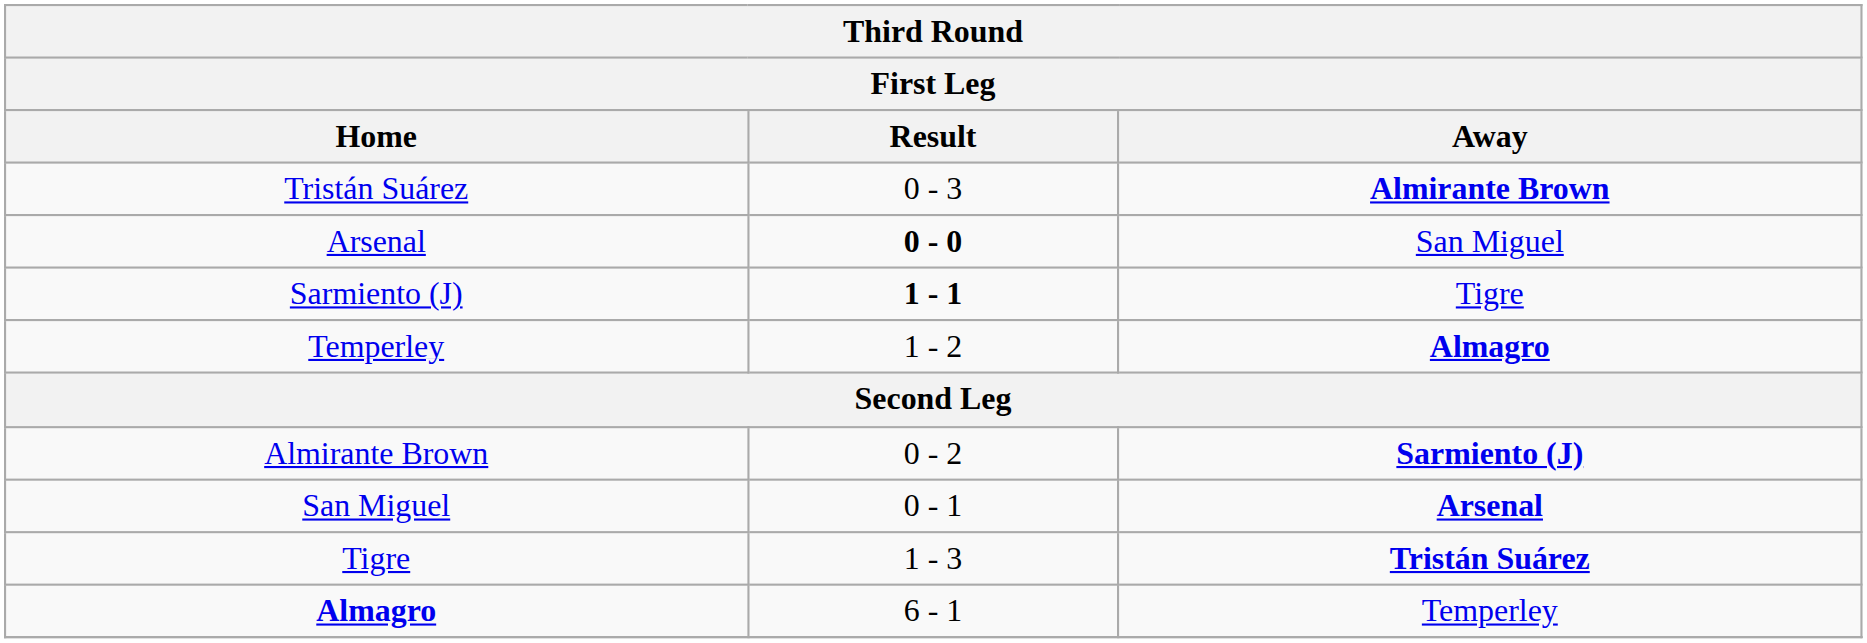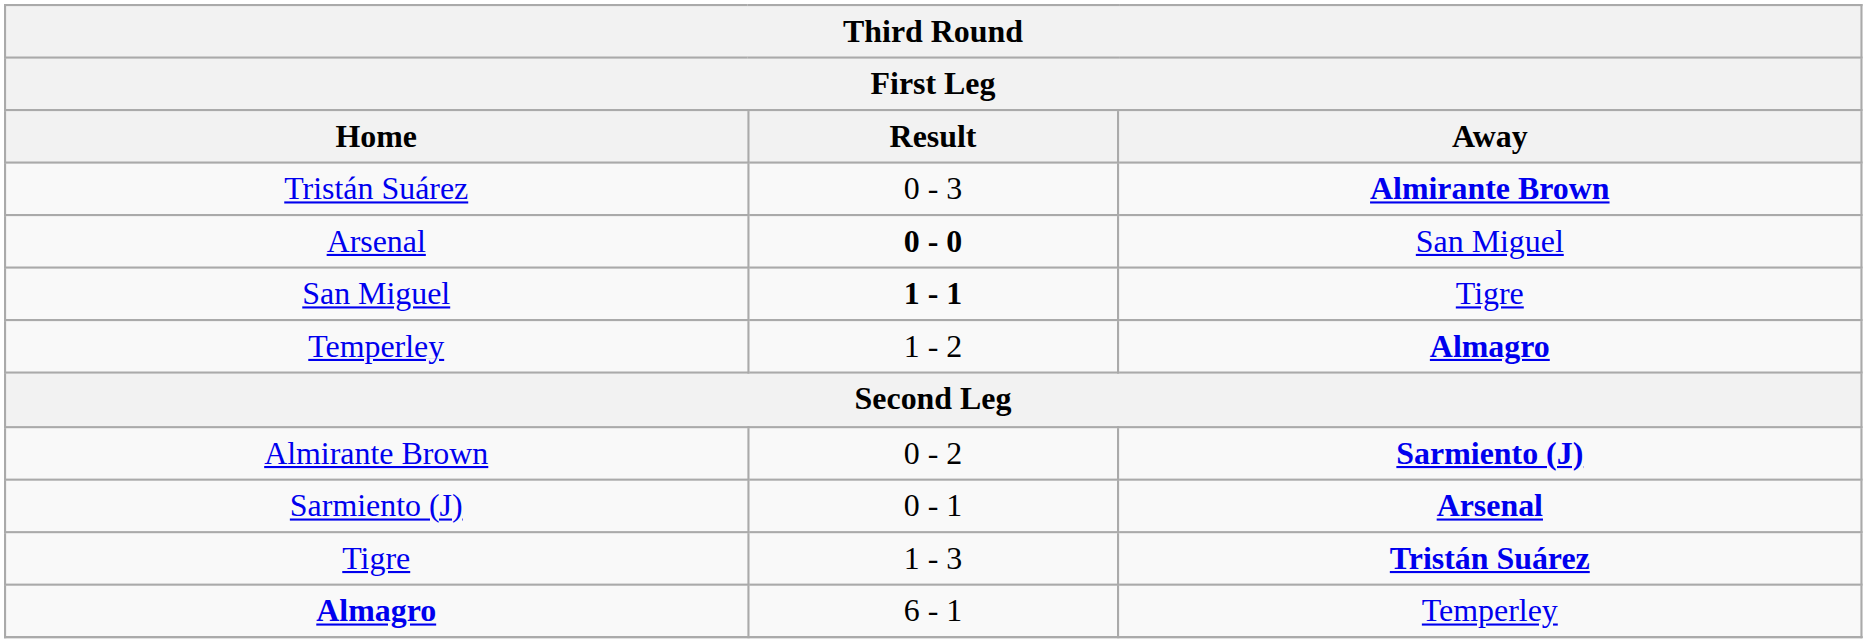(376, 294) Sarmiento (J) -> (376, 294) San Miguel
(376, 504) San Miguel -> (376, 504) Sarmiento (J)
